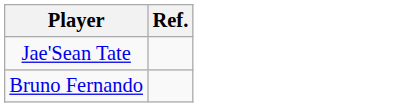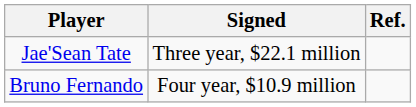+ column: (256, 20)
